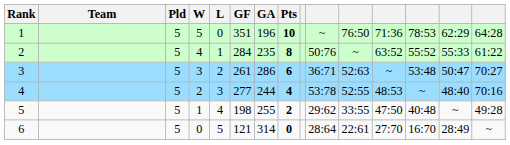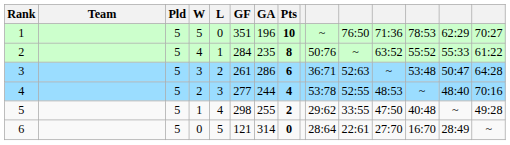(489, 33) 64:28 -> (489, 33) 70:27
(489, 71) 70:27 -> (489, 71) 64:28
(242, 110) 198 -> (242, 110) 298
